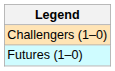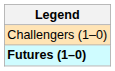(45, 55) normal -> (47, 55) bold
